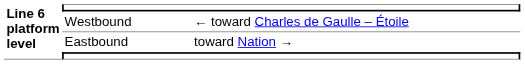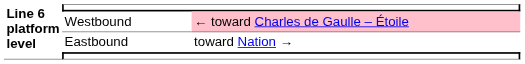(301, 21) no background -> (301, 21) pink background
